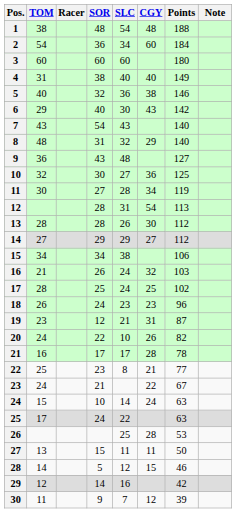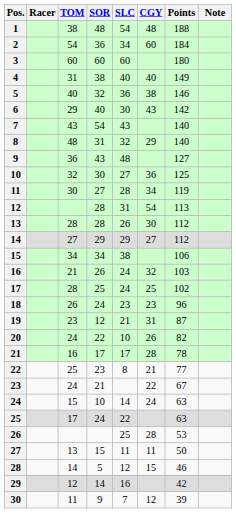columns swapped: (71, 12) <-> (41, 12)
